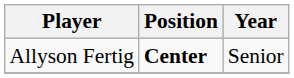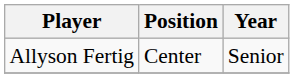(176, 55) bold -> (173, 55) normal
